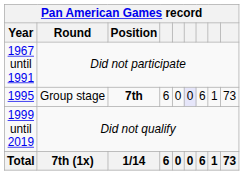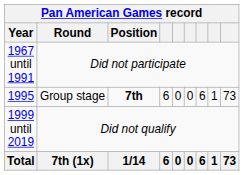(190, 96) lavender background -> (190, 96) no background
